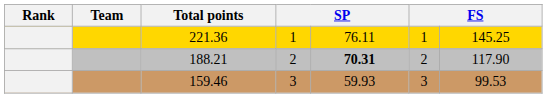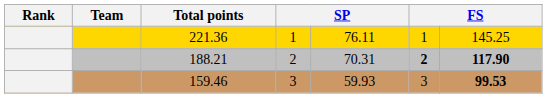(360, 59) bold -> (360, 59) normal
(424, 59) normal -> (424, 59) bold
(491, 59) normal -> (491, 59) bold
(491, 81) normal -> (491, 81) bold
